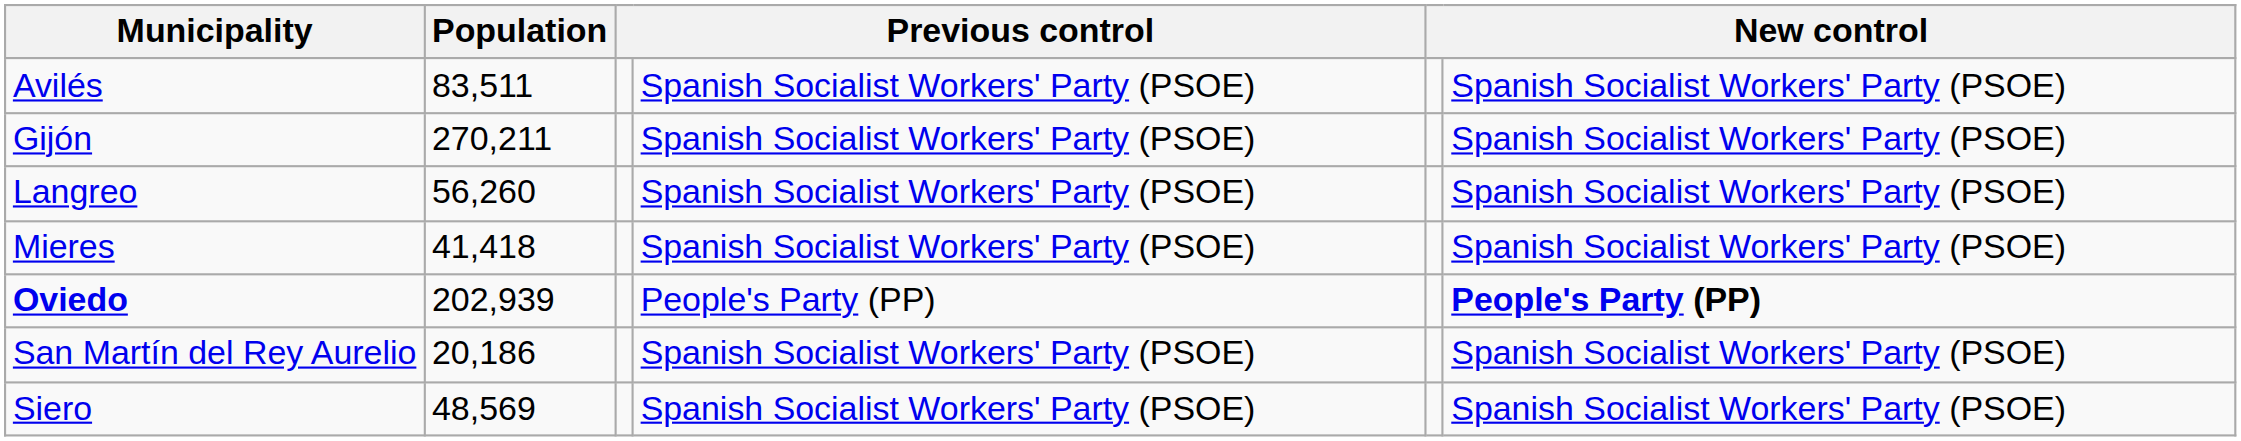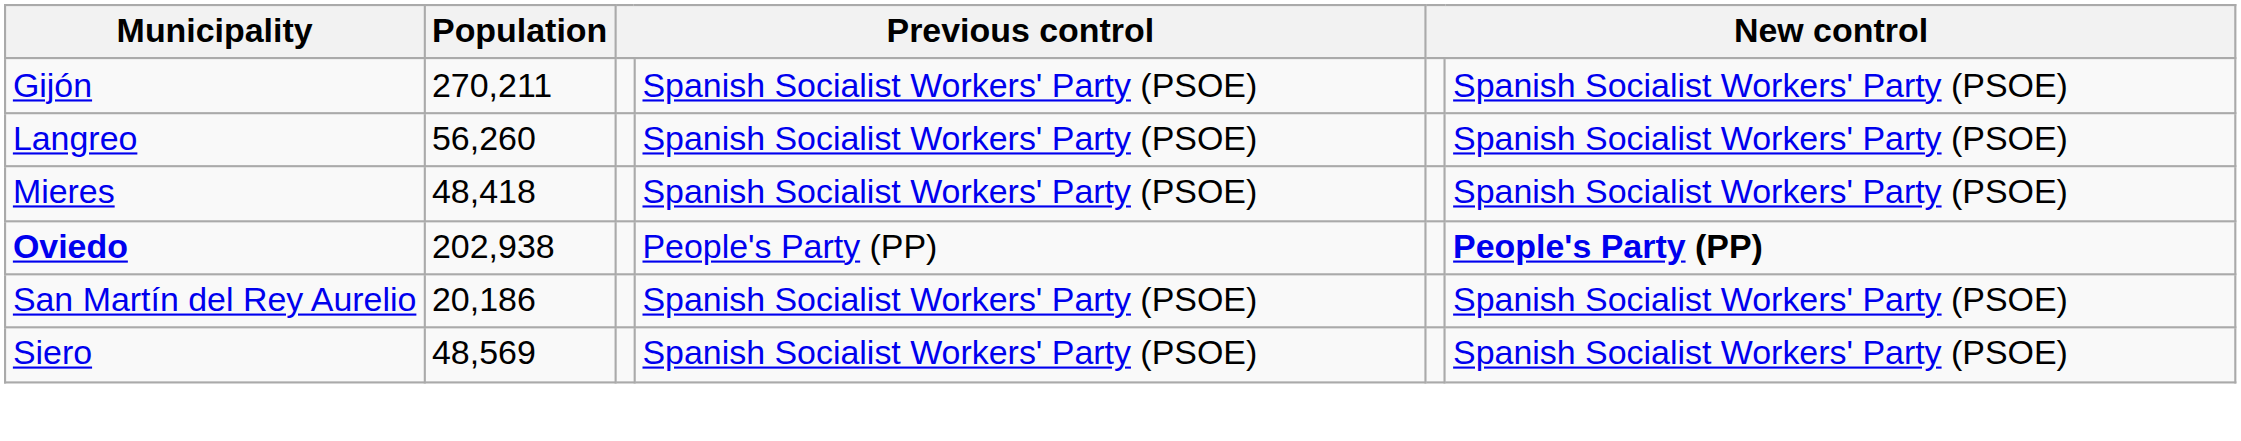- row: (58, 85)
(484, 246) 41,418 -> (484, 192) 48,418
(493, 300) 202,939 -> (493, 246) 202,938
